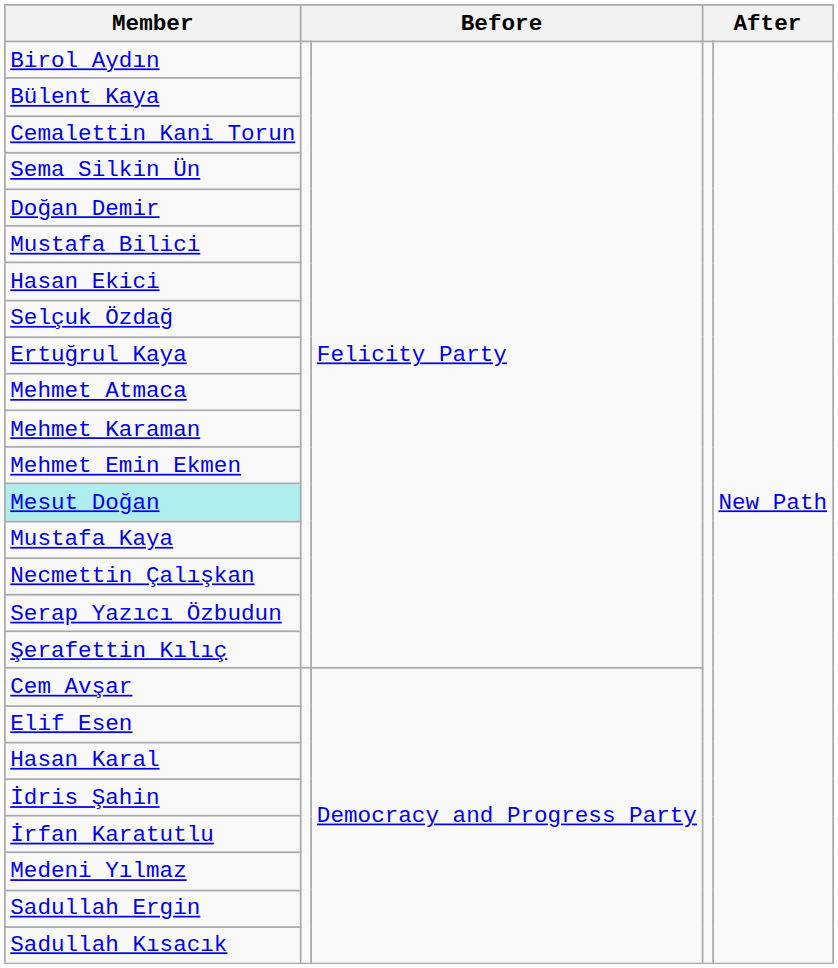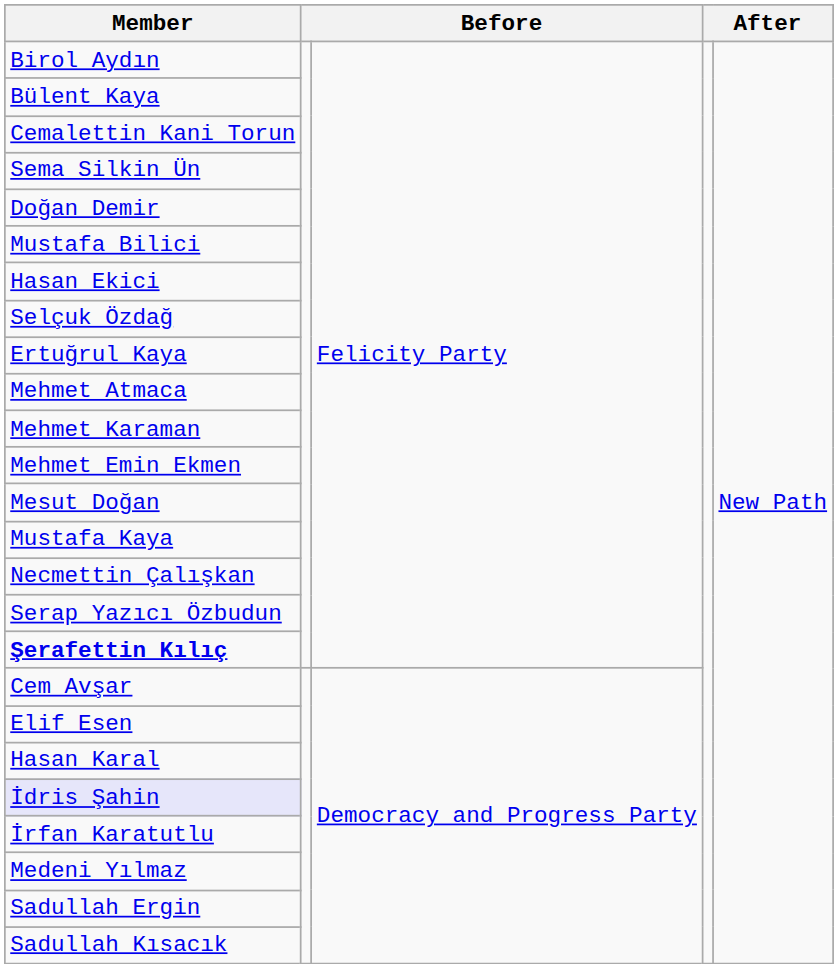(85, 503) paleturquoise background -> (85, 503) no background
(119, 650) normal -> (119, 650) bold
(85, 797) no background -> (85, 797) lavender background
